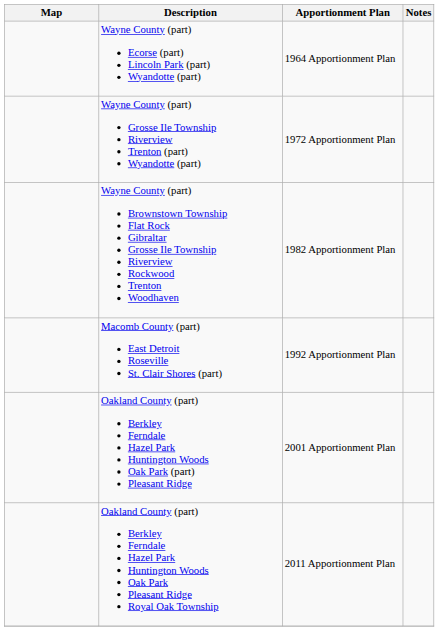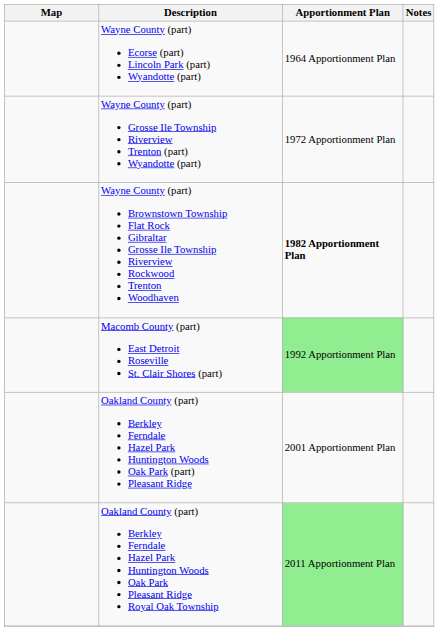(340, 250) normal -> (332, 250) bold
(340, 355) no background -> (340, 355) lightgreen background
(340, 564) no background -> (340, 564) lightgreen background
